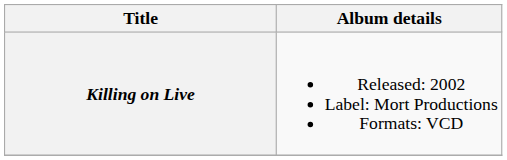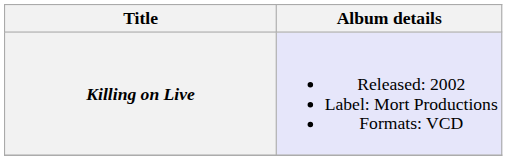(389, 104) no background -> (389, 104) lavender background
